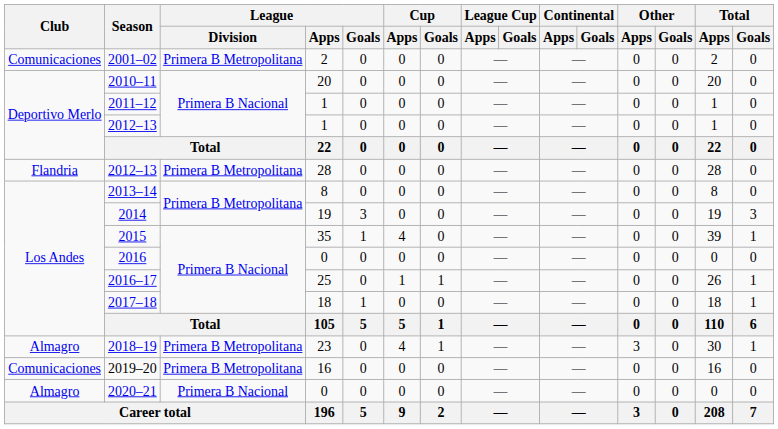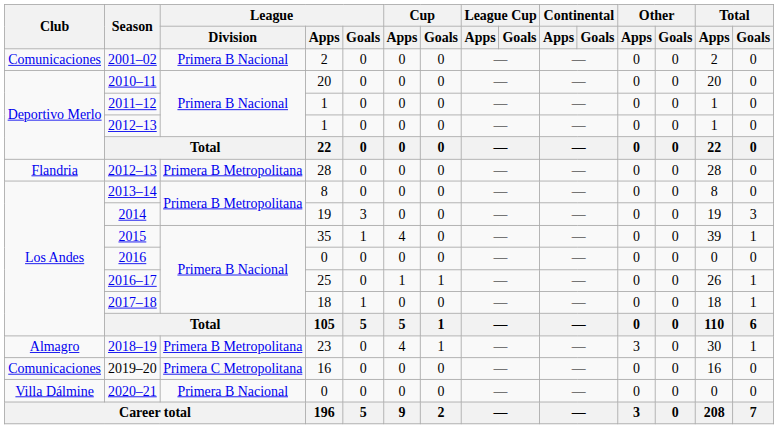(233, 59) Primera B Metropolitana -> (233, 59) Primera B Nacional
(233, 368) Primera B Metropolitana -> (233, 368) Primera C Metropolitana
(55, 390) Almagro -> (55, 390) Villa Dálmine
